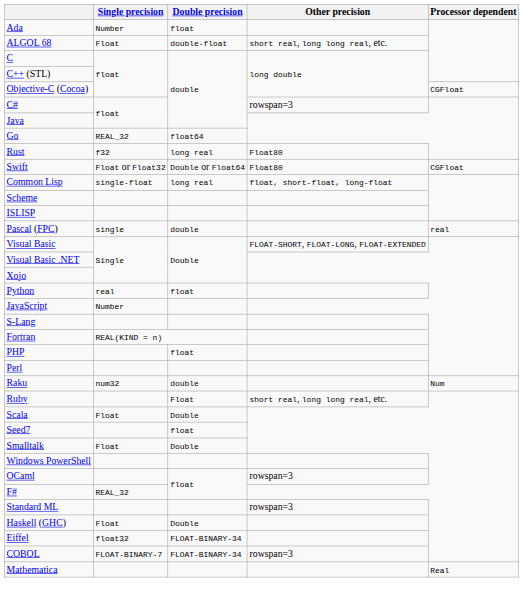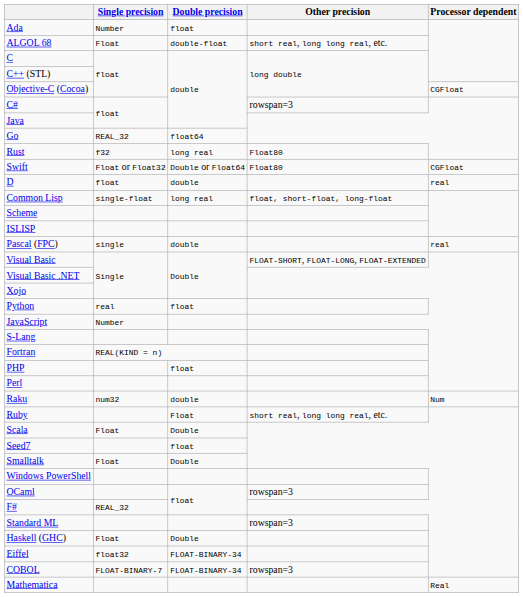+ row: (10, 182)
